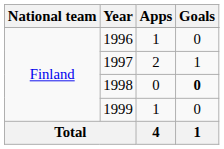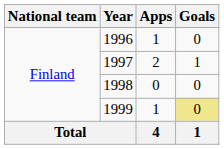(197, 86) bold -> (197, 86) normal
(197, 109) no background -> (197, 109) khaki background
